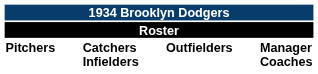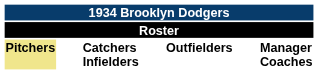(30, 47) no background -> (30, 47) khaki background
